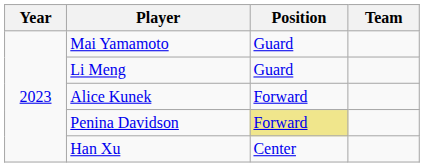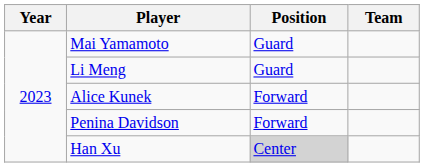(280, 123) khaki background -> (280, 123) no background
(275, 149) no background -> (275, 149) lightgrey background
